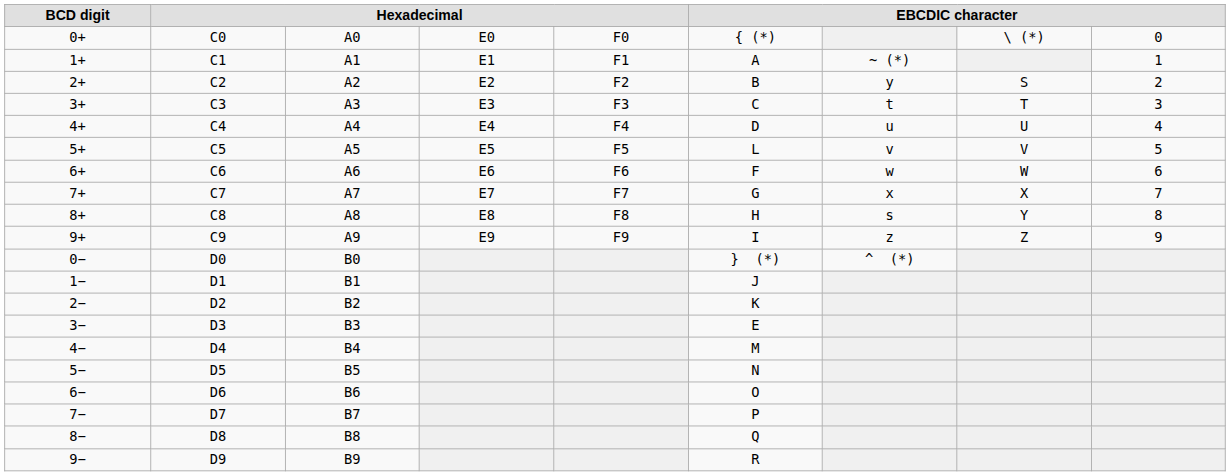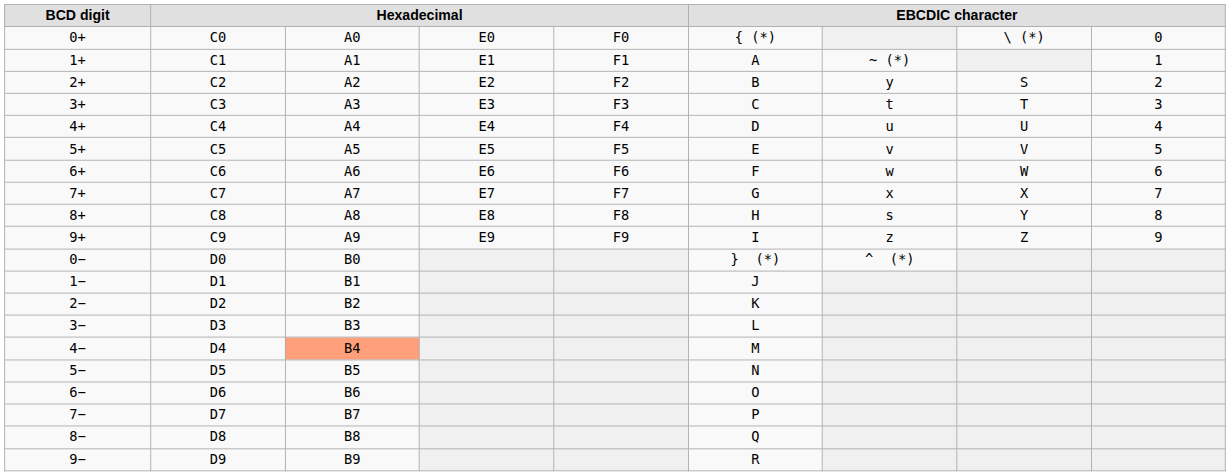(755, 149) L -> (755, 149) E
(755, 326) E -> (755, 326) L
(352, 349) no background -> (352, 349) lightsalmon background
